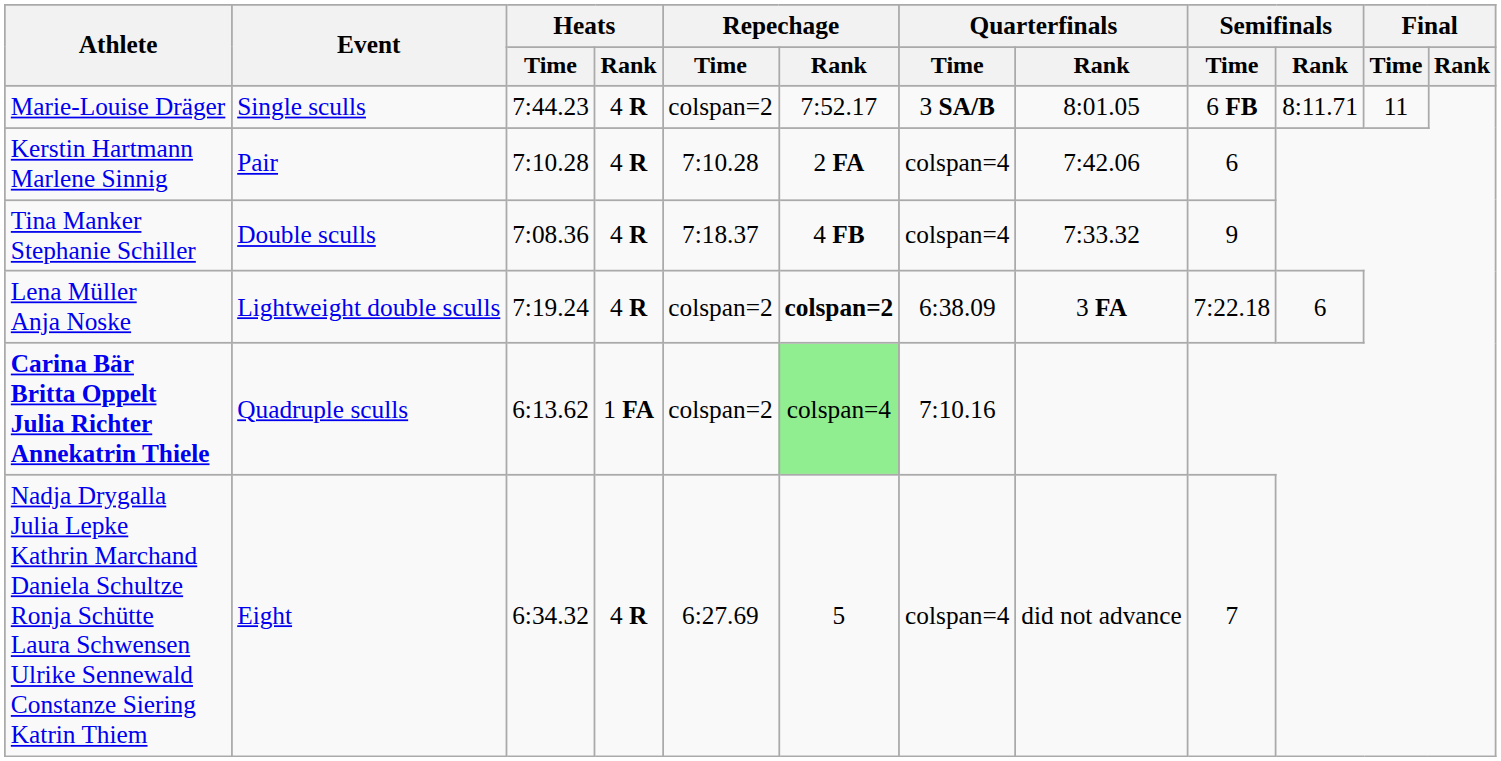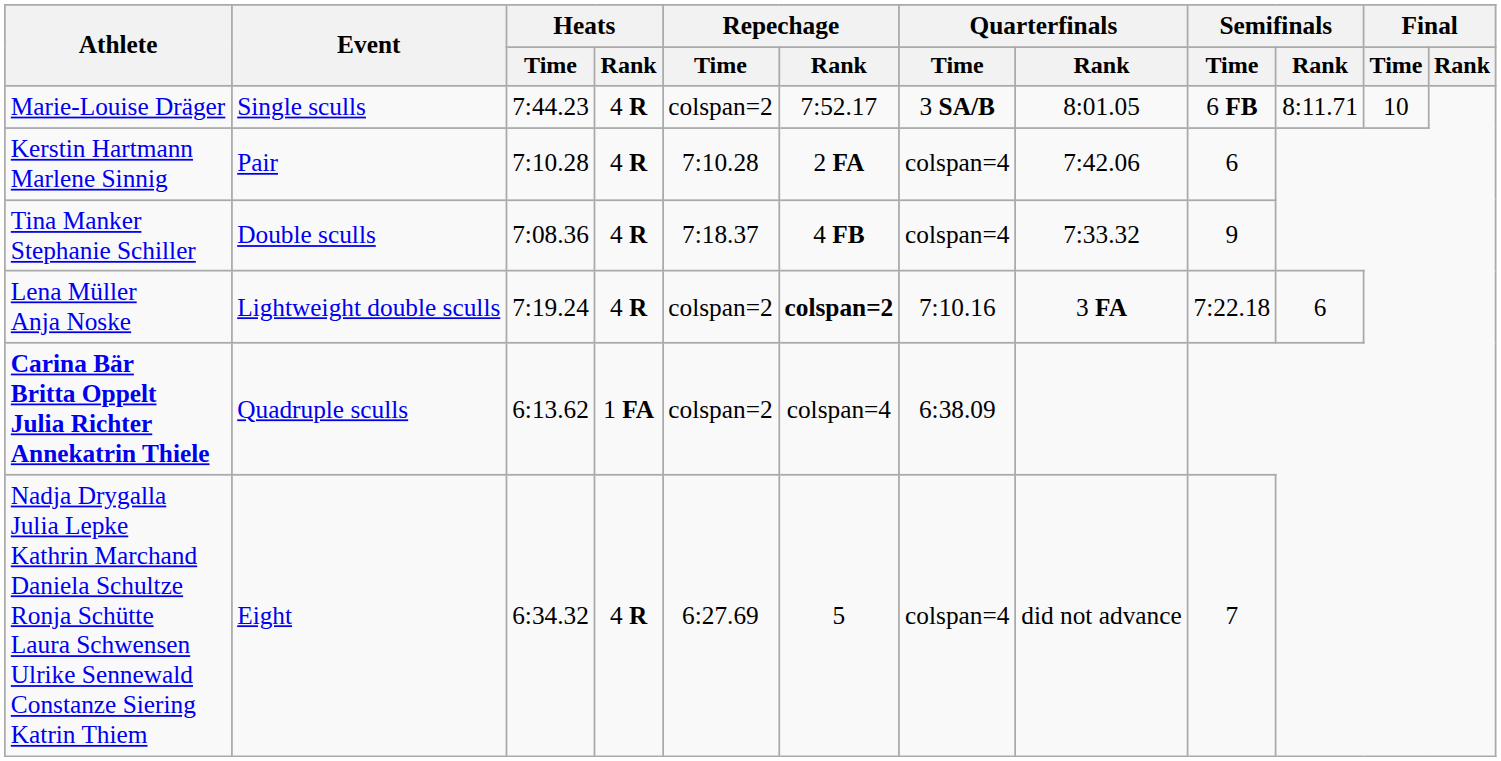(1396, 107) 11 -> (1396, 107) 10
(957, 307) 6:38.09 -> (957, 307) 7:10.16
(839, 408) lightgreen background -> (839, 408) no background
(957, 408) 7:10.16 -> (957, 408) 6:38.09
